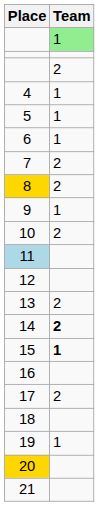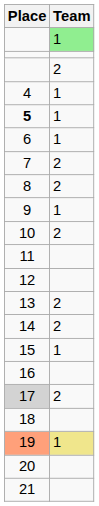(27, 116) normal -> (27, 116) bold
(27, 186) gold background -> (27, 186) no background
(27, 256) lightblue background -> (27, 256) no background
(57, 326) bold -> (57, 326) normal
(57, 349) bold -> (57, 349) normal
(27, 396) no background -> (27, 396) lightgrey background
(27, 443) no background -> (27, 443) lightsalmon background
(57, 443) no background -> (57, 443) khaki background
(27, 466) gold background -> (27, 466) no background
